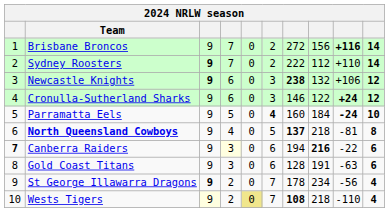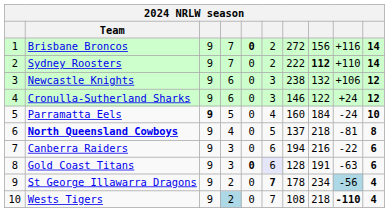(252, 47) normal -> (252, 47) bold
(348, 47) bold -> (348, 47) normal
(210, 64) bold -> (210, 64) normal
(321, 64) normal -> (321, 64) bold
(210, 81) bold -> (210, 81) normal
(296, 81) bold -> (296, 81) normal
(348, 98) bold -> (348, 98) normal
(210, 115) normal -> (210, 115) bold
(273, 115) bold -> (273, 115) normal
(348, 115) bold -> (348, 115) normal
(296, 132) bold -> (296, 132) normal
(15, 148) bold -> (15, 148) normal
(231, 148) lightyellow background -> (231, 148) no background
(321, 148) bold -> (321, 148) normal
(252, 165) normal -> (252, 165) bold
(273, 165) no background -> (273, 165) lavender background
(210, 182) bold -> (210, 182) normal
(273, 182) normal -> (273, 182) bold
(348, 182) no background -> (348, 182) lightblue background
(210, 199) lightyellow background -> (210, 199) no background
(231, 199) no background -> (231, 199) lightblue background
(252, 199) khaki background -> (252, 199) no background
(296, 199) bold -> (296, 199) normal
(348, 199) normal -> (348, 199) bold
